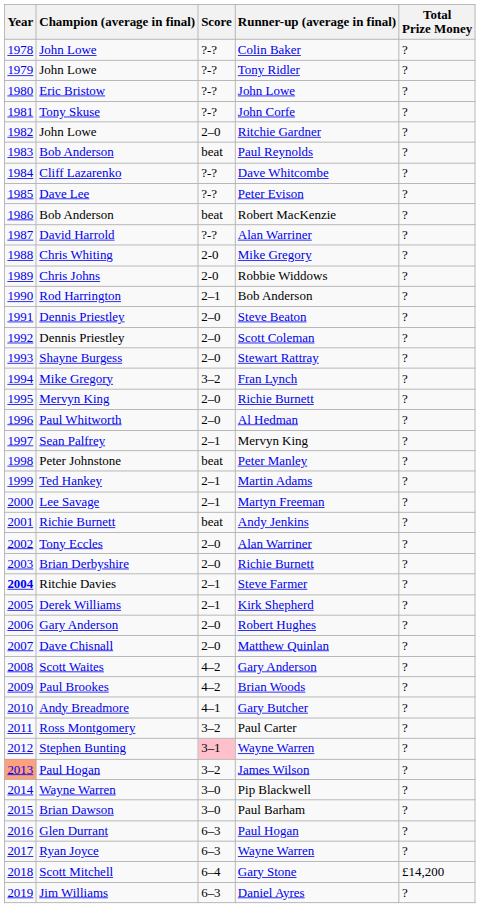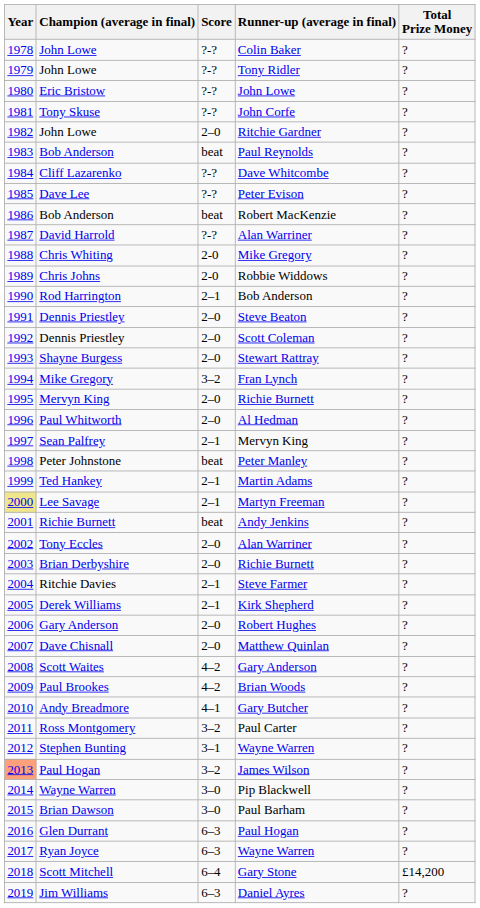(20, 502) no background -> (20, 502) khaki background
(20, 584) bold -> (20, 584) normal
(211, 748) pink background -> (211, 748) no background
